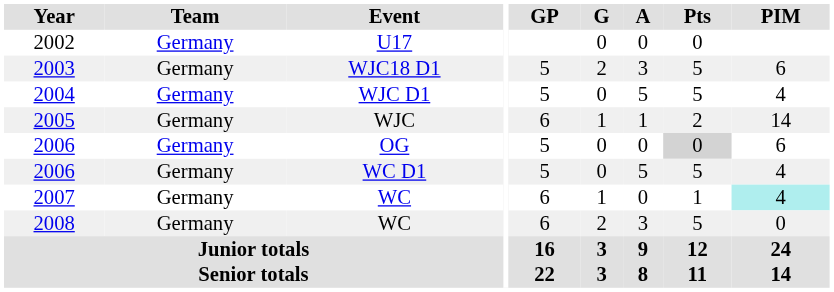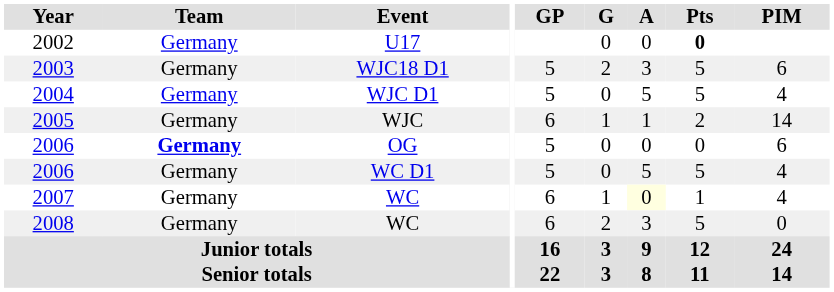(697, 42) normal -> (700, 42) bold
(195, 145) normal -> (199, 145) bold
(697, 145) lightgrey background -> (700, 145) no background
(643, 197) no background -> (646, 197) lightyellow background
(781, 197) paleturquoise background -> (782, 197) no background
